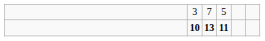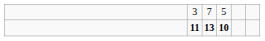(195, 28) 10 -> (195, 28) 11
(224, 28) 11 -> (224, 28) 10
